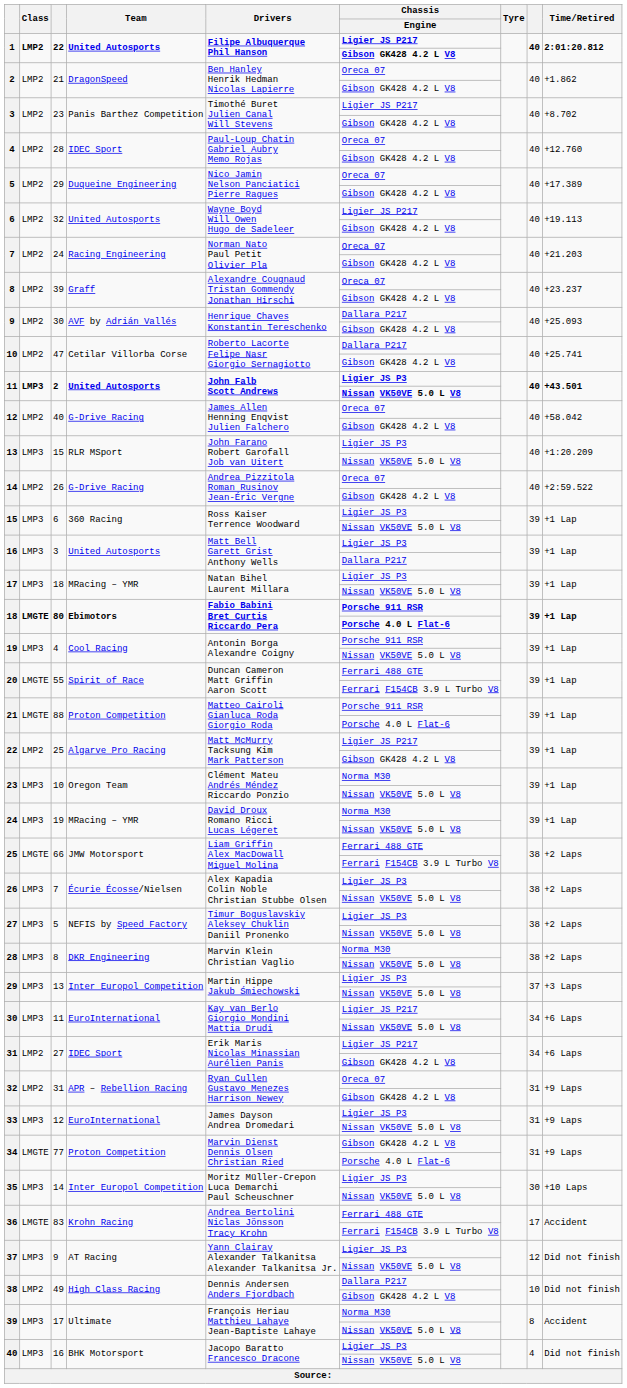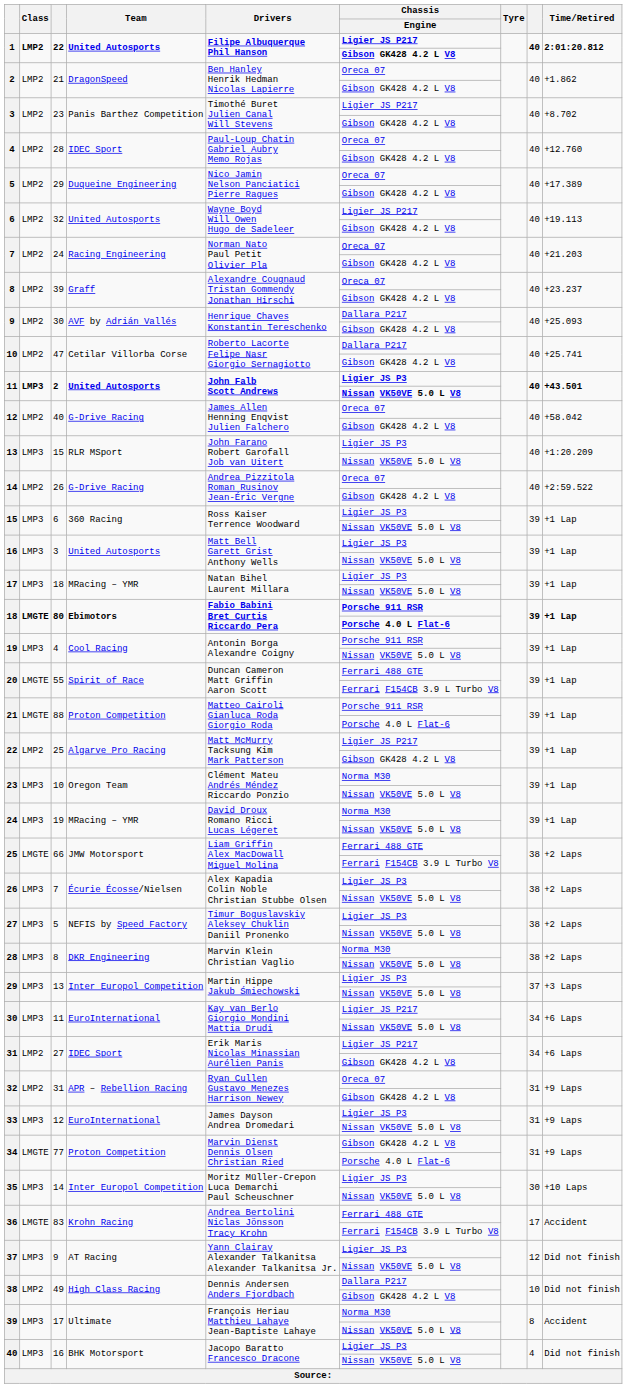(374, 561) Dallara P217 -> (401, 561) Nissan VK50VE 5.0 L V8
